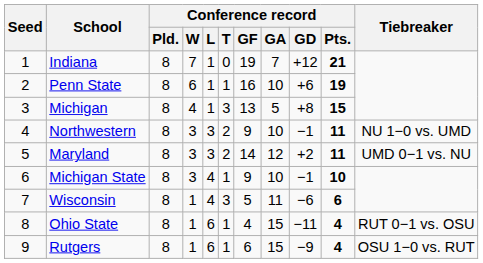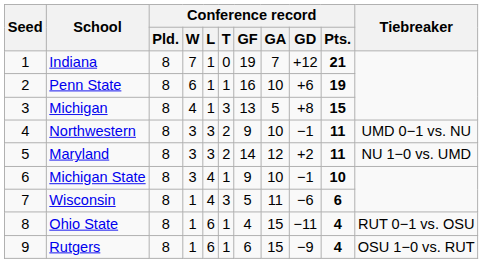(416, 131) NU 1−0 vs. UMD -> (416, 131) UMD 0−1 vs. NU
(416, 154) UMD 0−1 vs. NU -> (416, 154) NU 1−0 vs. UMD
